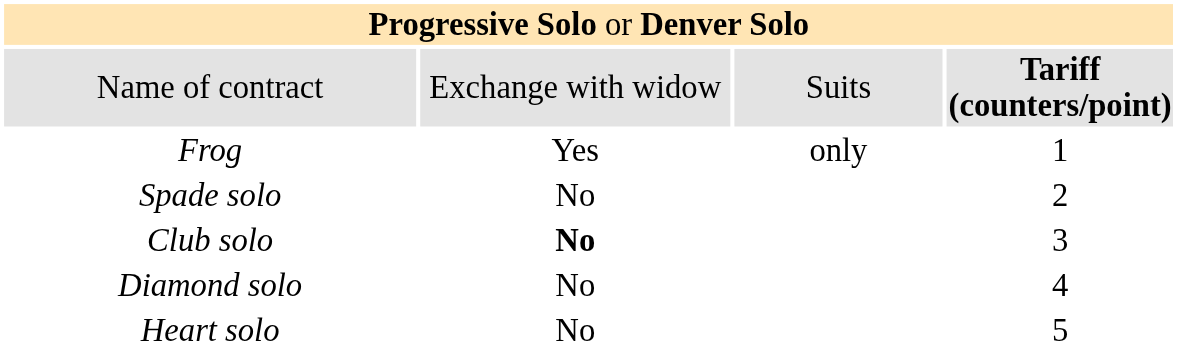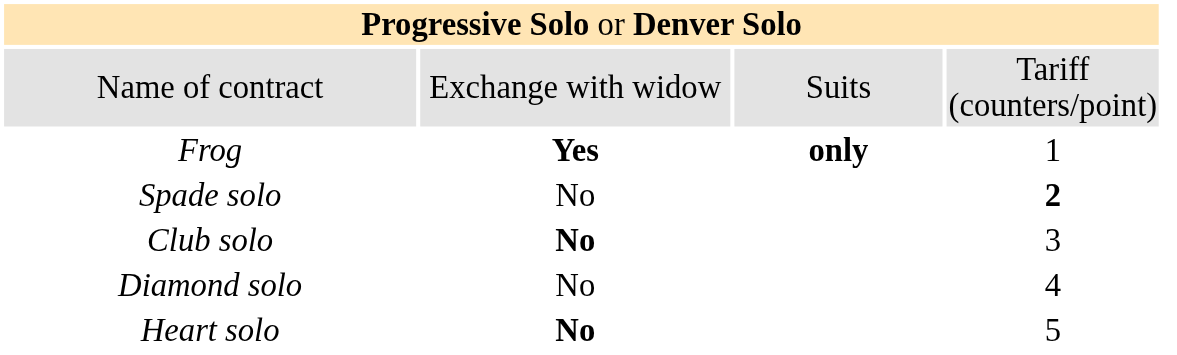(1060, 87) bold -> (1053, 87) normal
(575, 150) normal -> (575, 150) bold
(838, 150) normal -> (838, 150) bold
(1060, 195) normal -> (1053, 195) bold
(575, 329) normal -> (575, 329) bold
